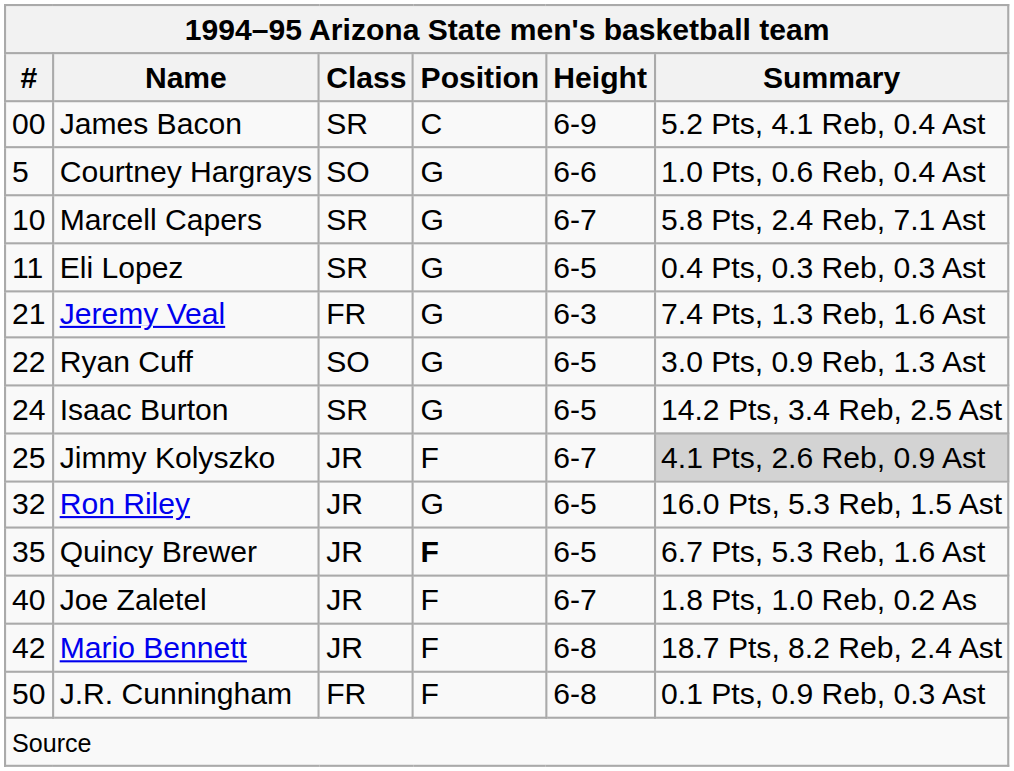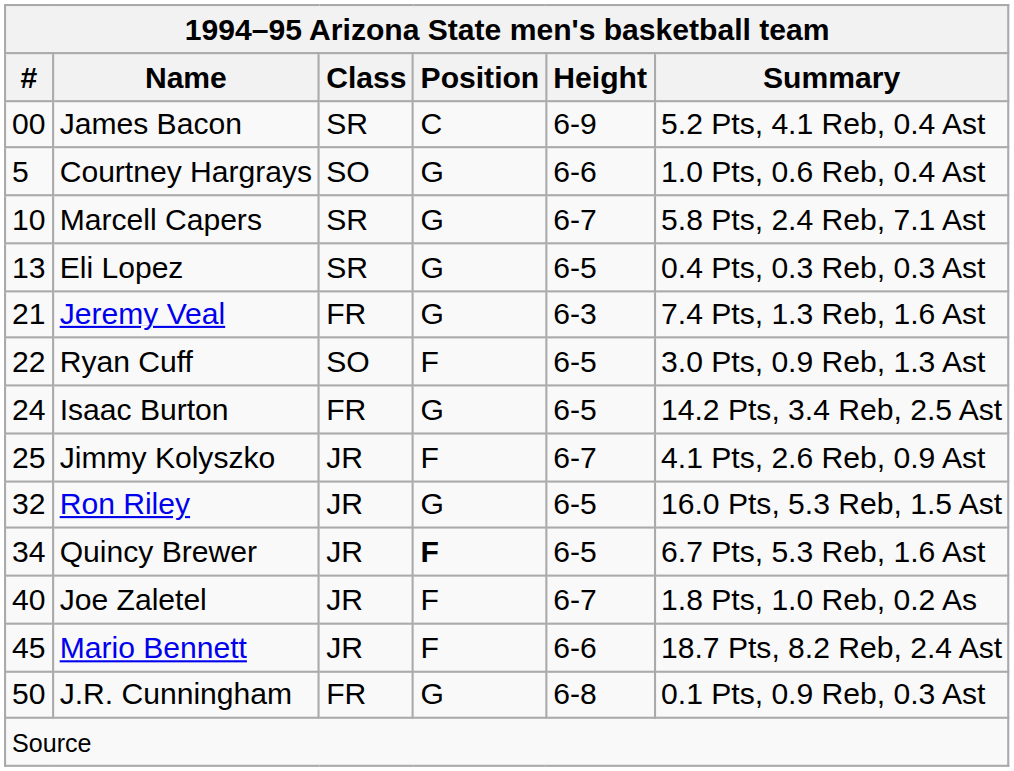(28, 267) 11 -> (29, 267) 13
(432, 362) G -> (430, 362) F
(347, 410) SR -> (346, 410) FR
(823, 457) lightgrey background -> (823, 457) no background
(29, 552) 35 -> (29, 552) 34
(29, 647) 42 -> (29, 647) 45
(575, 647) 6-8 -> (575, 647) 6-6
(430, 695) F -> (432, 695) G
